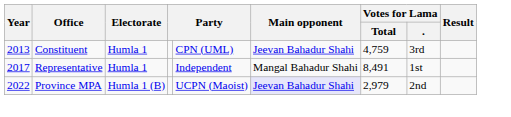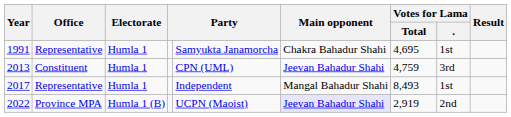+ row: (18, 49)
(376, 67) 8,491 -> (406, 85) 8,493
(376, 85) 2,979 -> (406, 103) 2,919
